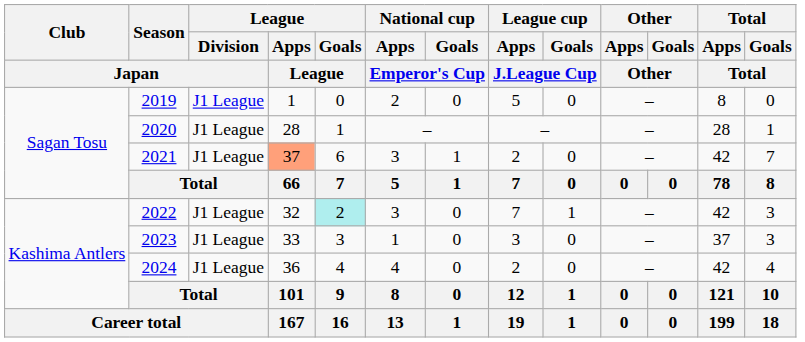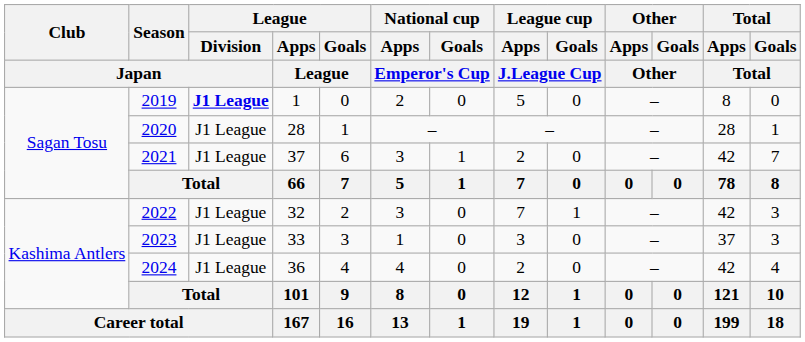(228, 101) normal -> (231, 101) bold
(291, 156) lightsalmon background -> (296, 156) no background
(340, 211) paleturquoise background -> (345, 211) no background
